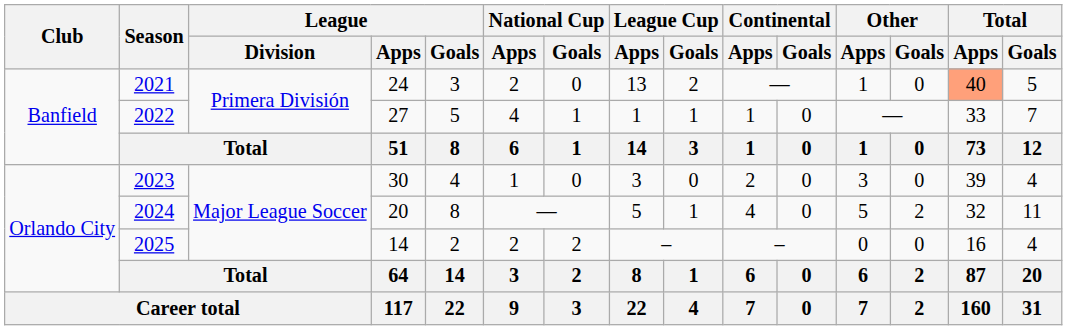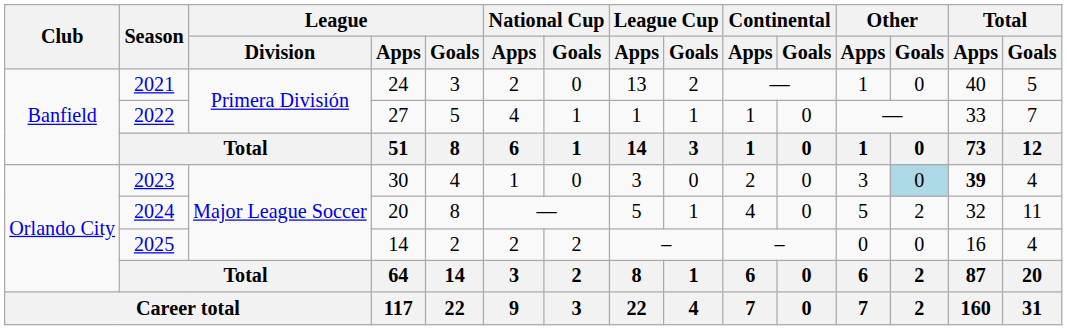(976, 84) lightsalmon background -> (976, 84) no background
(919, 180) no background -> (919, 180) lightblue background
(976, 180) normal -> (976, 180) bold
